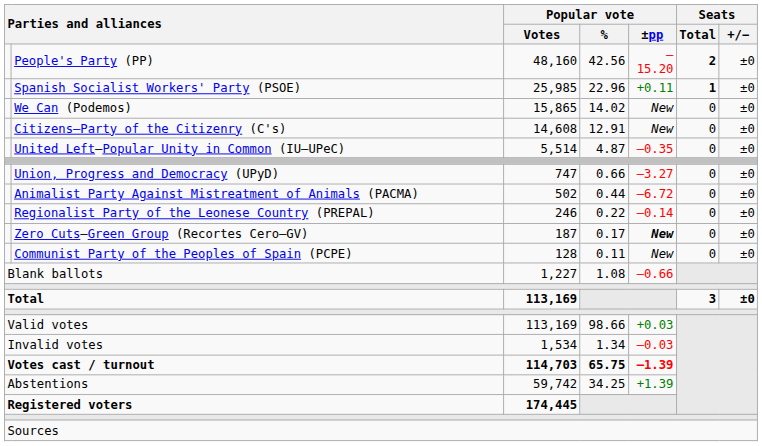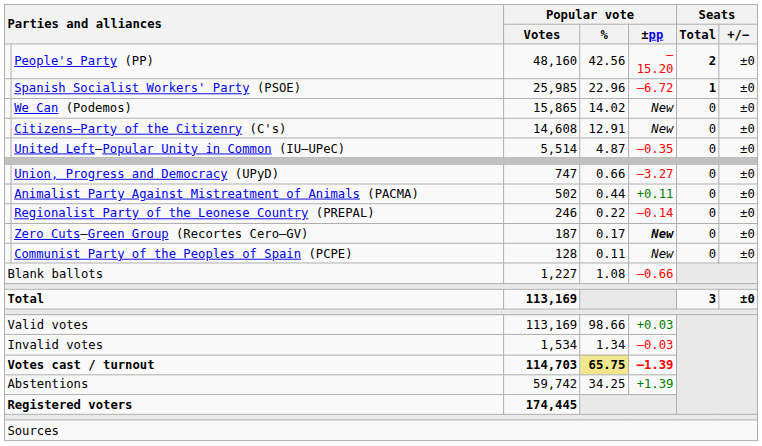(655, 88) +0.11 -> (655, 88) –6.72
(655, 194) –6.72 -> (655, 194) +0.11
(607, 365) no background -> (607, 365) khaki background
